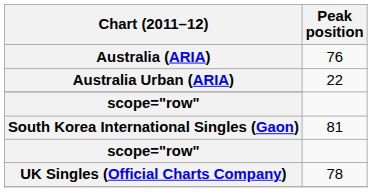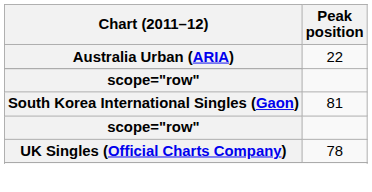- row: (153, 56)
